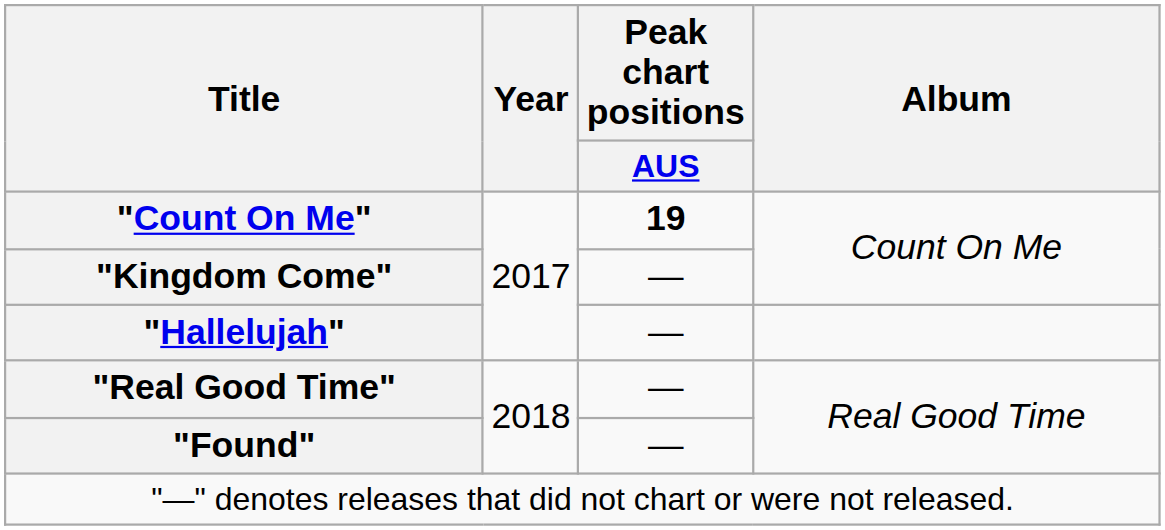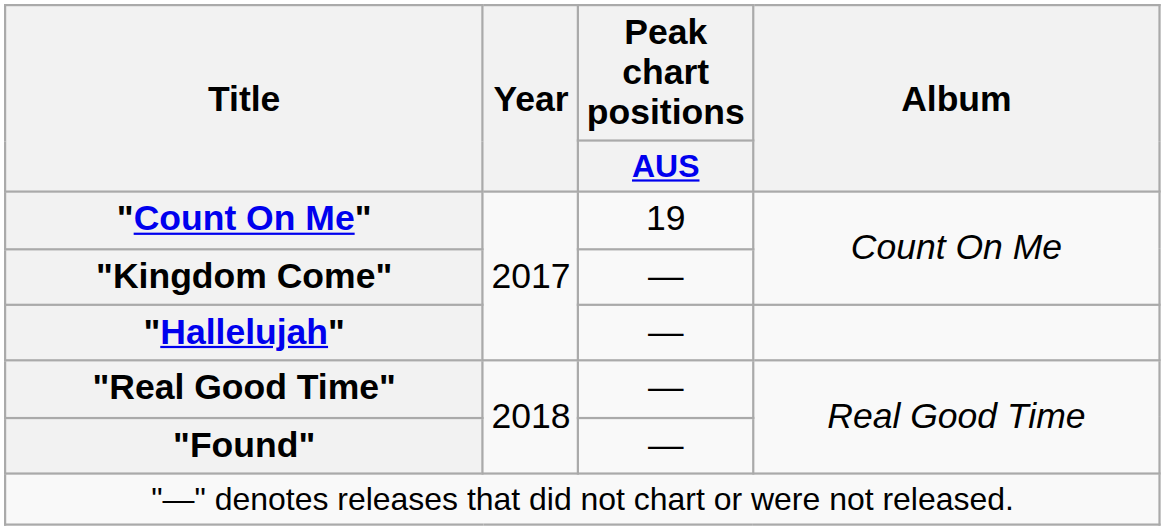(666, 219) bold -> (666, 219) normal
